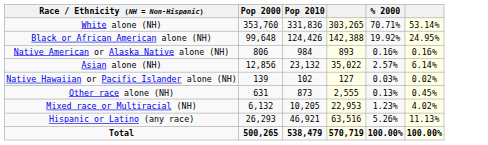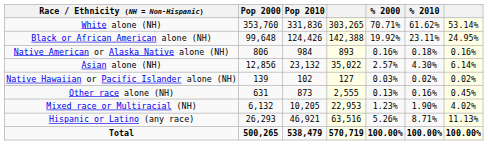+ column: (424, 11)
